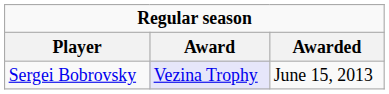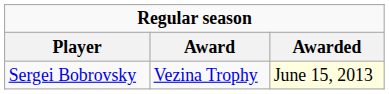(206, 74) lavender background -> (206, 74) no background
(323, 74) no background -> (323, 74) lightyellow background
